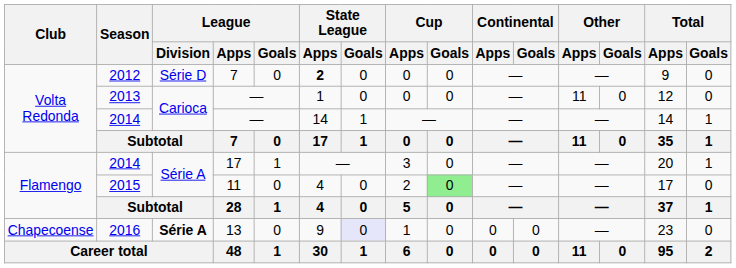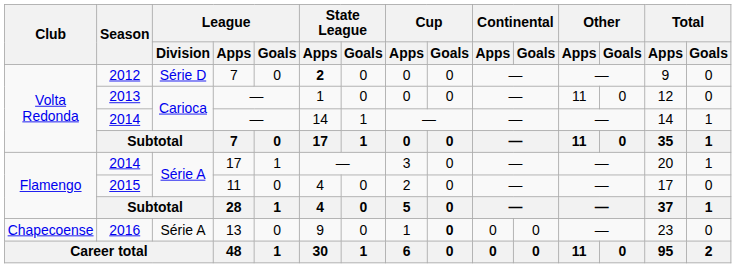(450, 185) lightgreen background -> (450, 185) no background
(183, 229) bold -> (183, 229) normal
(363, 229) lavender background -> (363, 229) no background
(450, 229) normal -> (450, 229) bold
